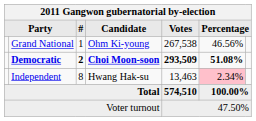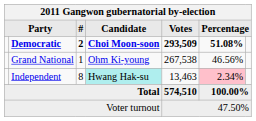rows swapped: (36, 60) <-> (42, 44)
(118, 76) no background -> (118, 76) paleturquoise background
